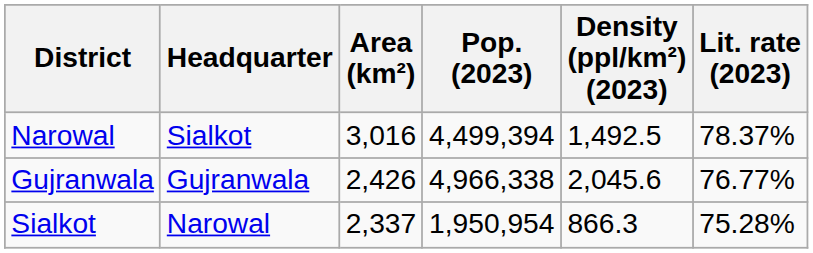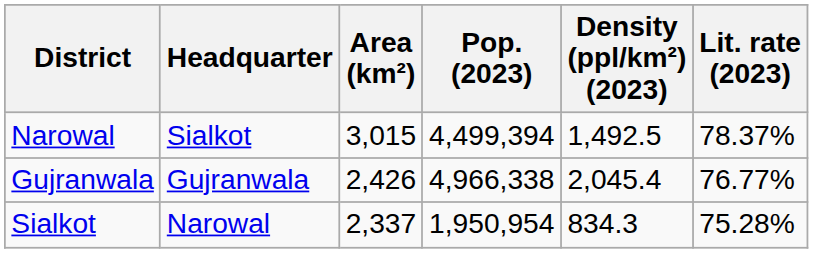(381, 134) 3,016 -> (381, 134) 3,015
(614, 179) 2,045.6 -> (614, 179) 2,045.4
(603, 224) 866.3 -> (603, 224) 834.3
